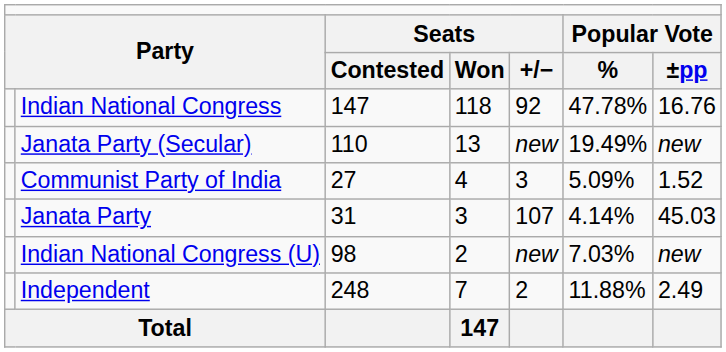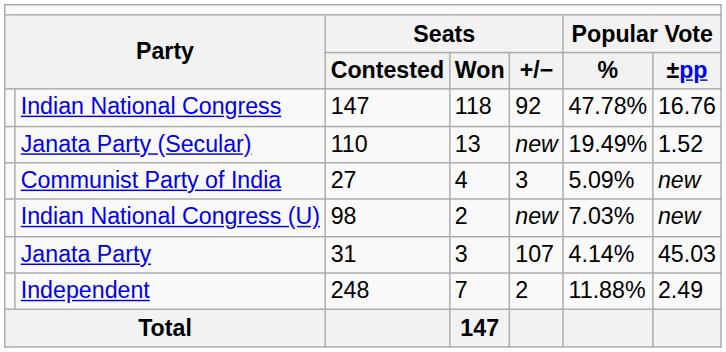(679, 143) new -> (681, 143) 1.52
(681, 180) 1.52 -> (679, 180) new
rows swapped: (86, 217) <-> (170, 254)
